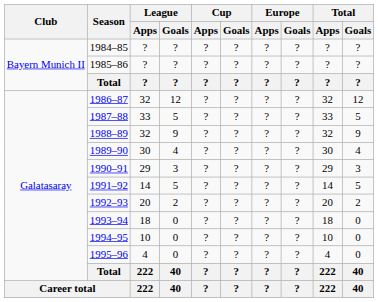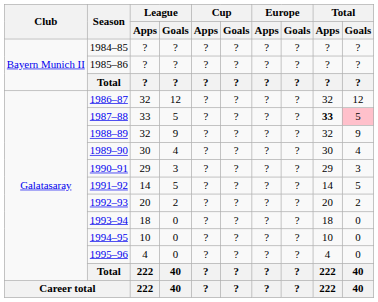(327, 116) normal -> (327, 116) bold
(358, 116) no background -> (358, 116) pink background
